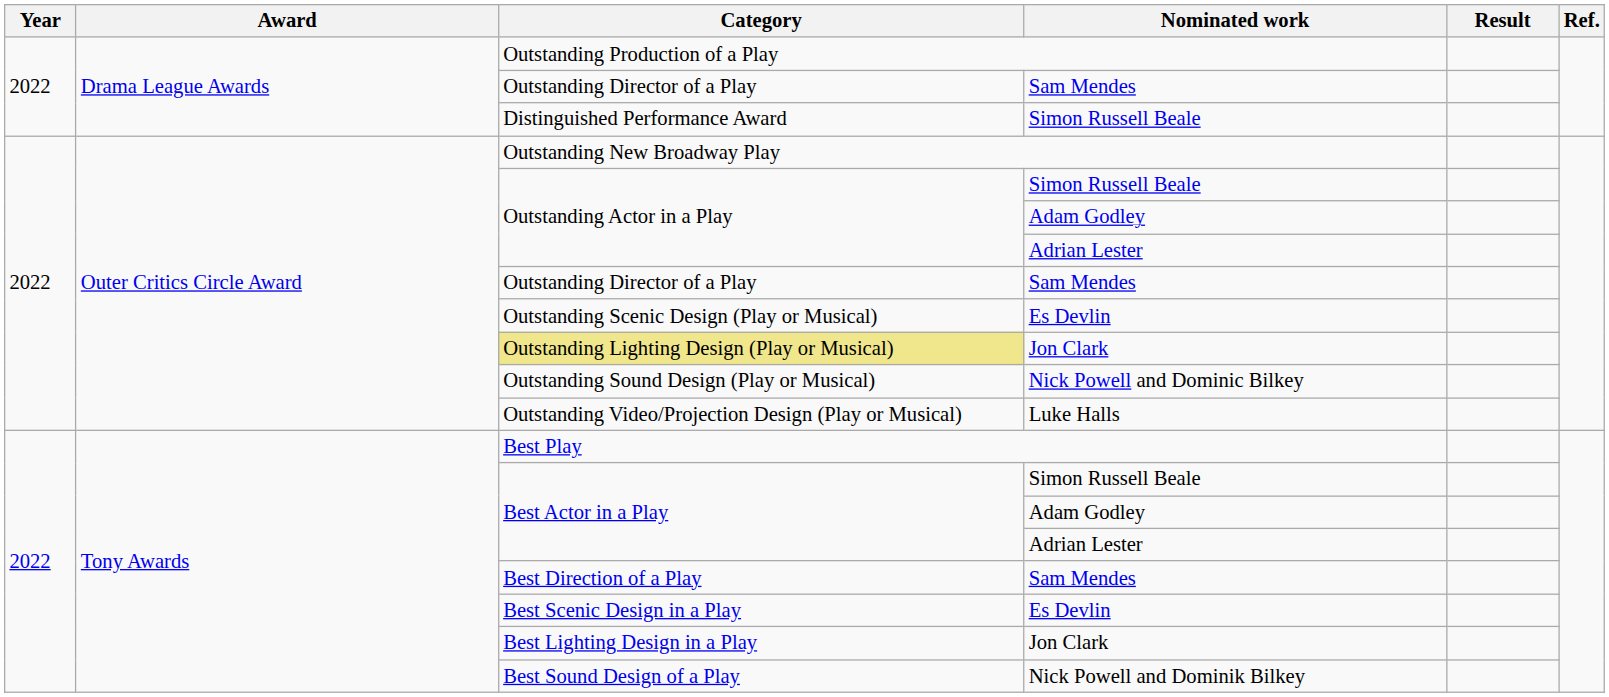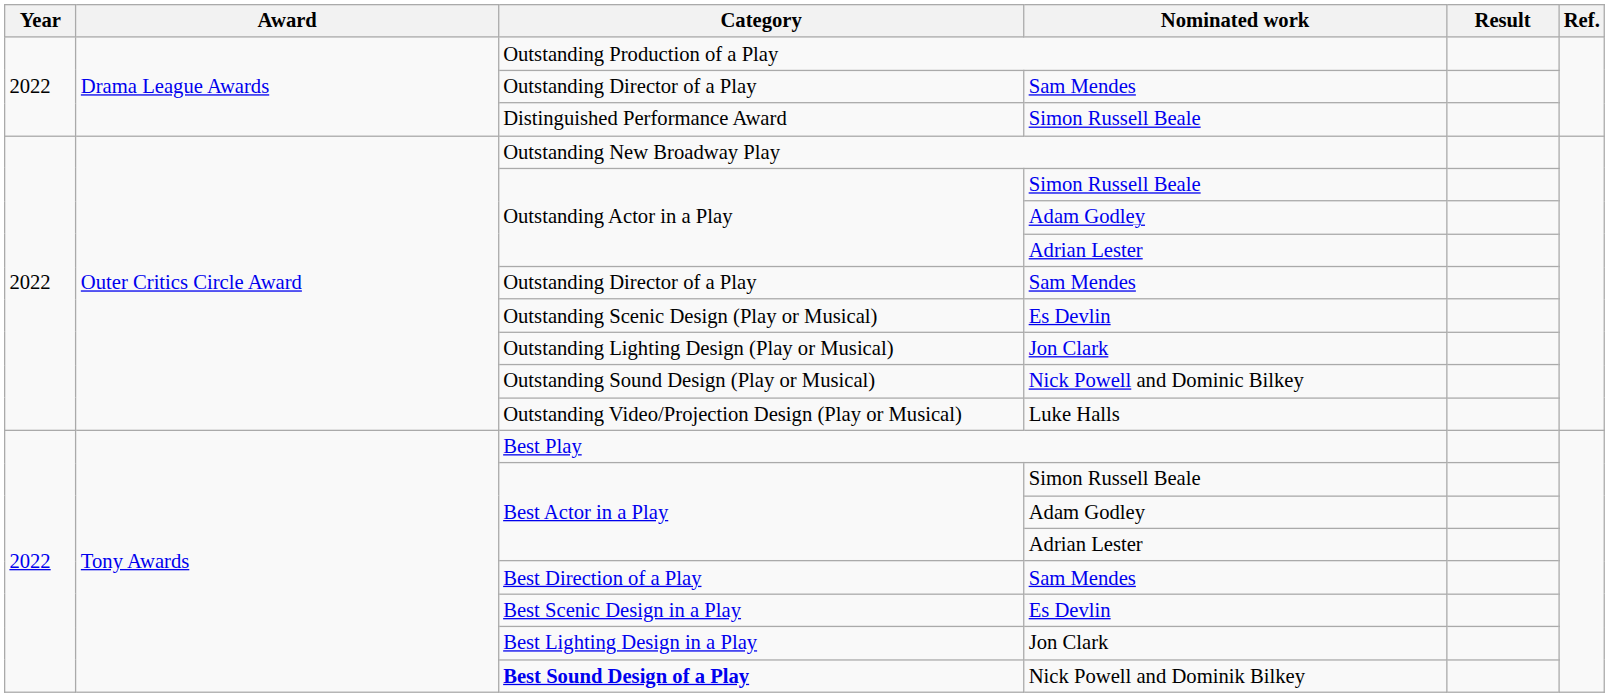(698, 348) khaki background -> (698, 348) no background
(622, 675) normal -> (626, 675) bold
